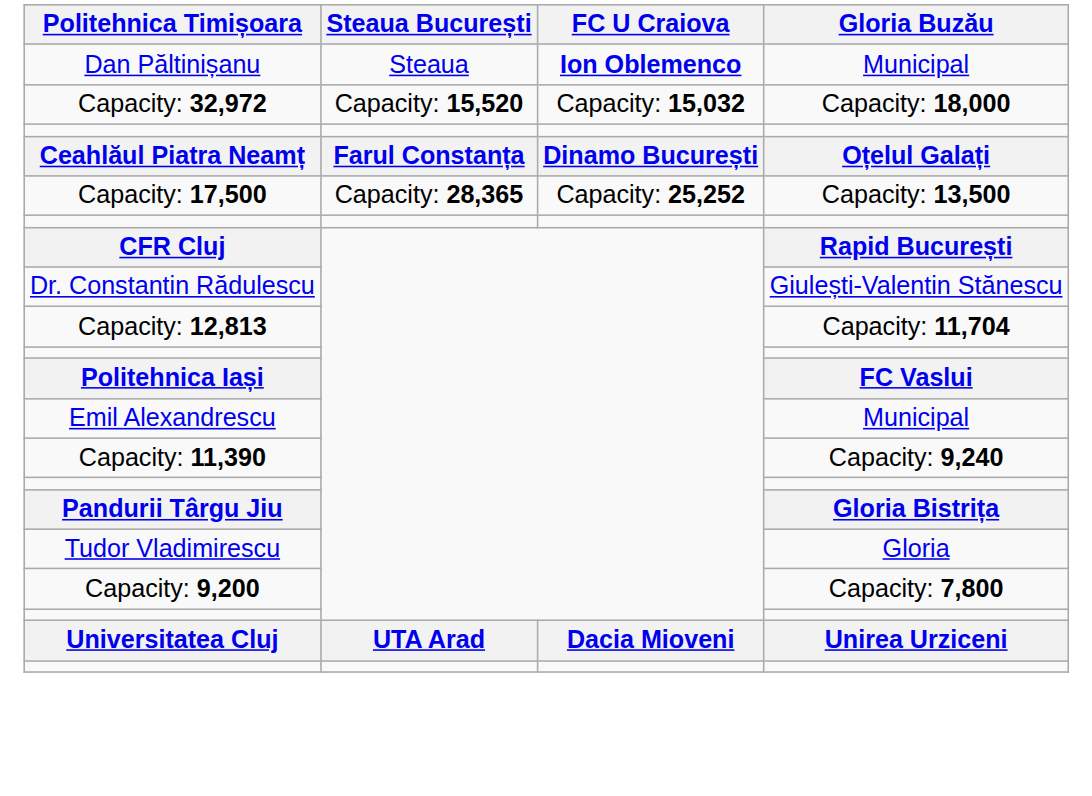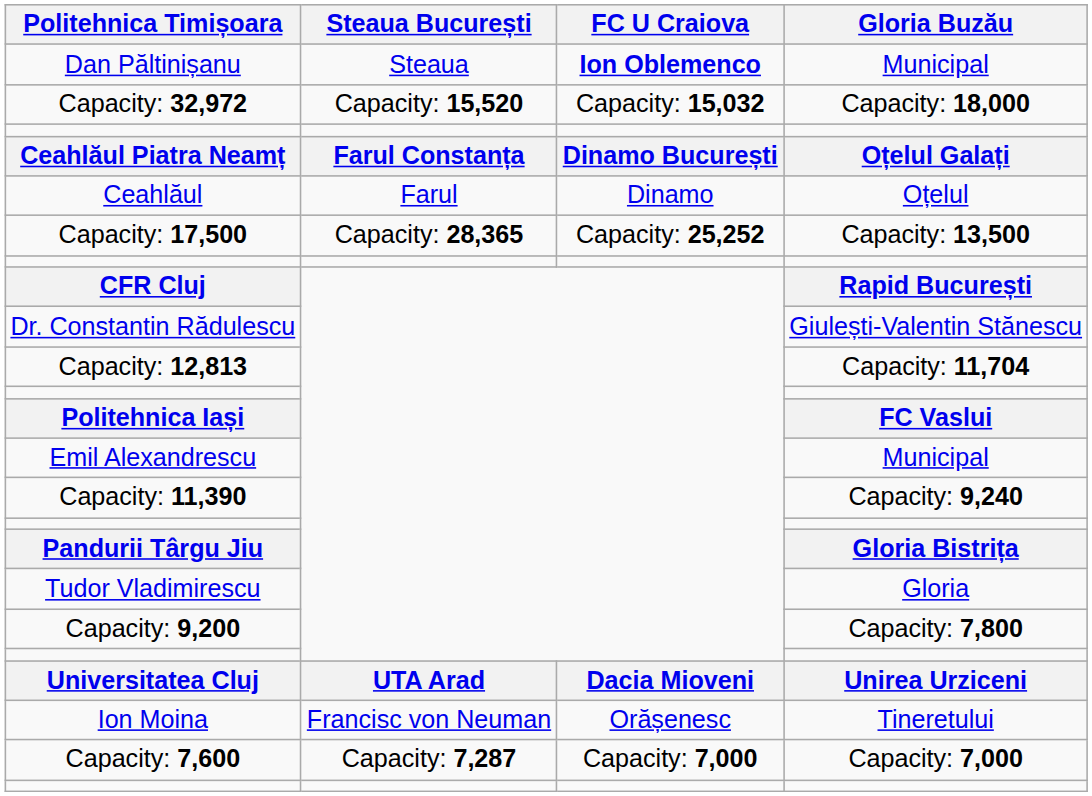+ row: (153, 195)
+ row: (153, 719)
+ row: (153, 759)
